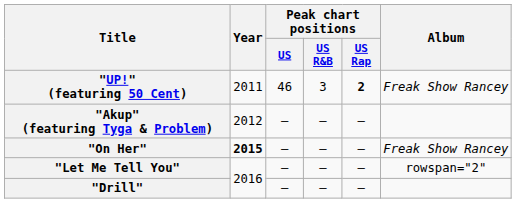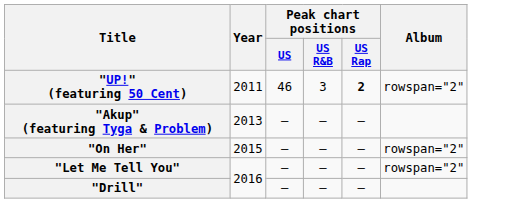(446, 87) Freak Show Rancey -> (424, 87) rowspan="2"
(248, 121) 2012 -> (248, 121) 2013
(248, 148) bold -> (248, 148) normal
(446, 148) Freak Show Rancey -> (424, 148) rowspan="2"
